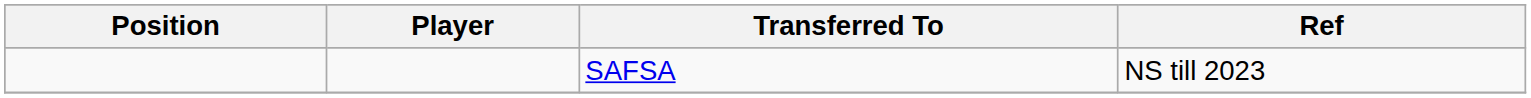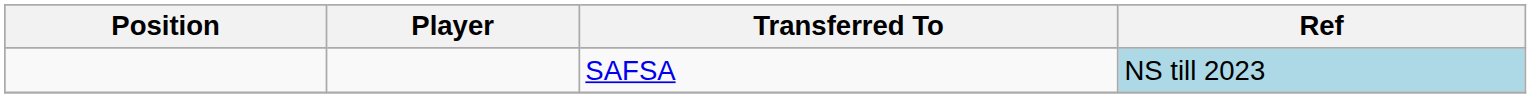(1195, 69) no background -> (1195, 69) lightblue background
